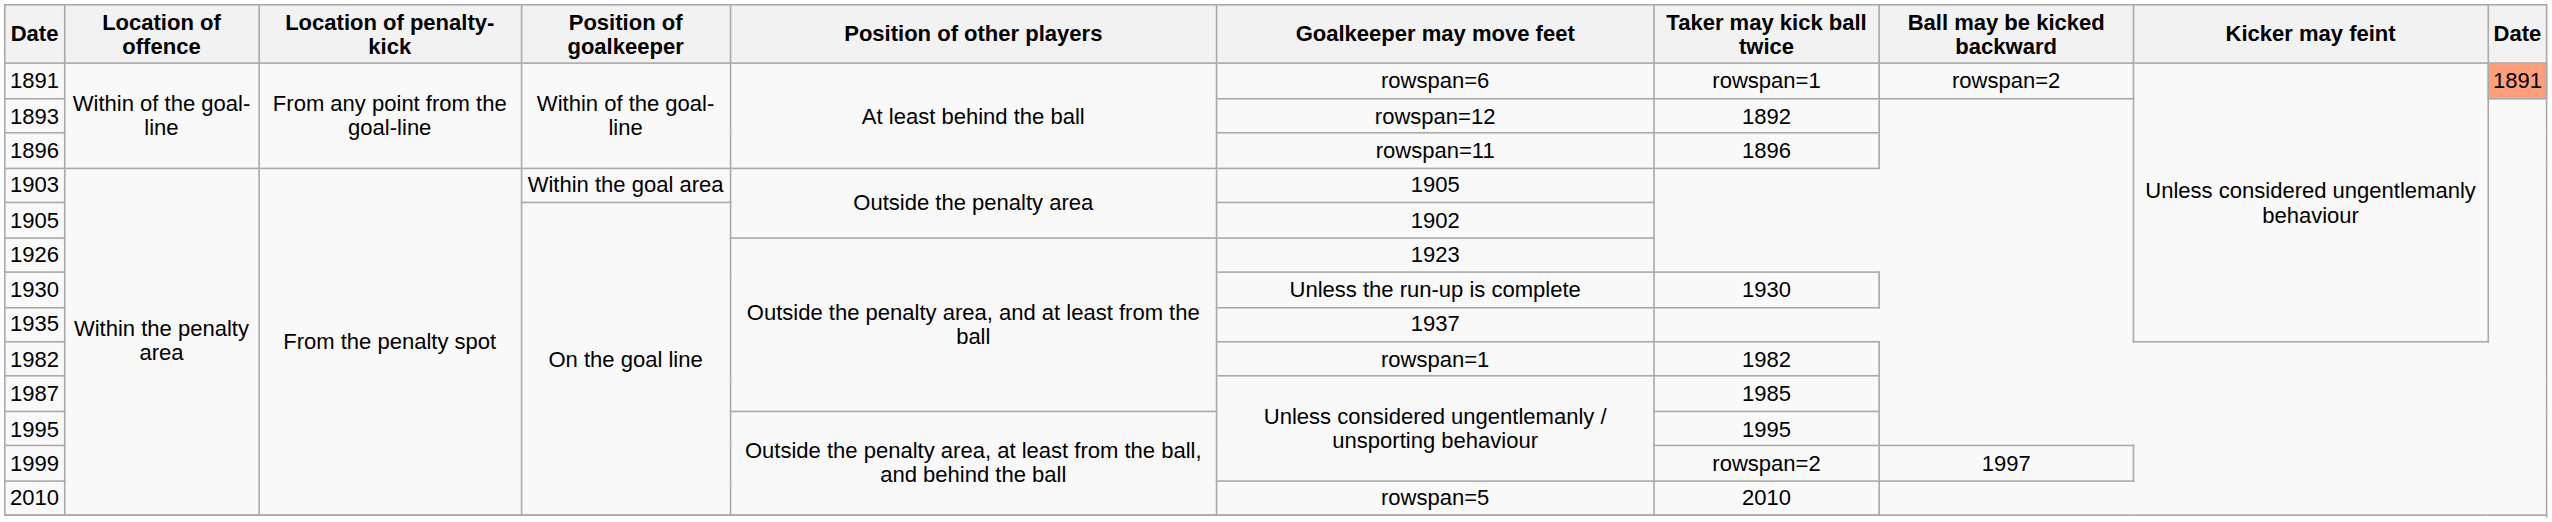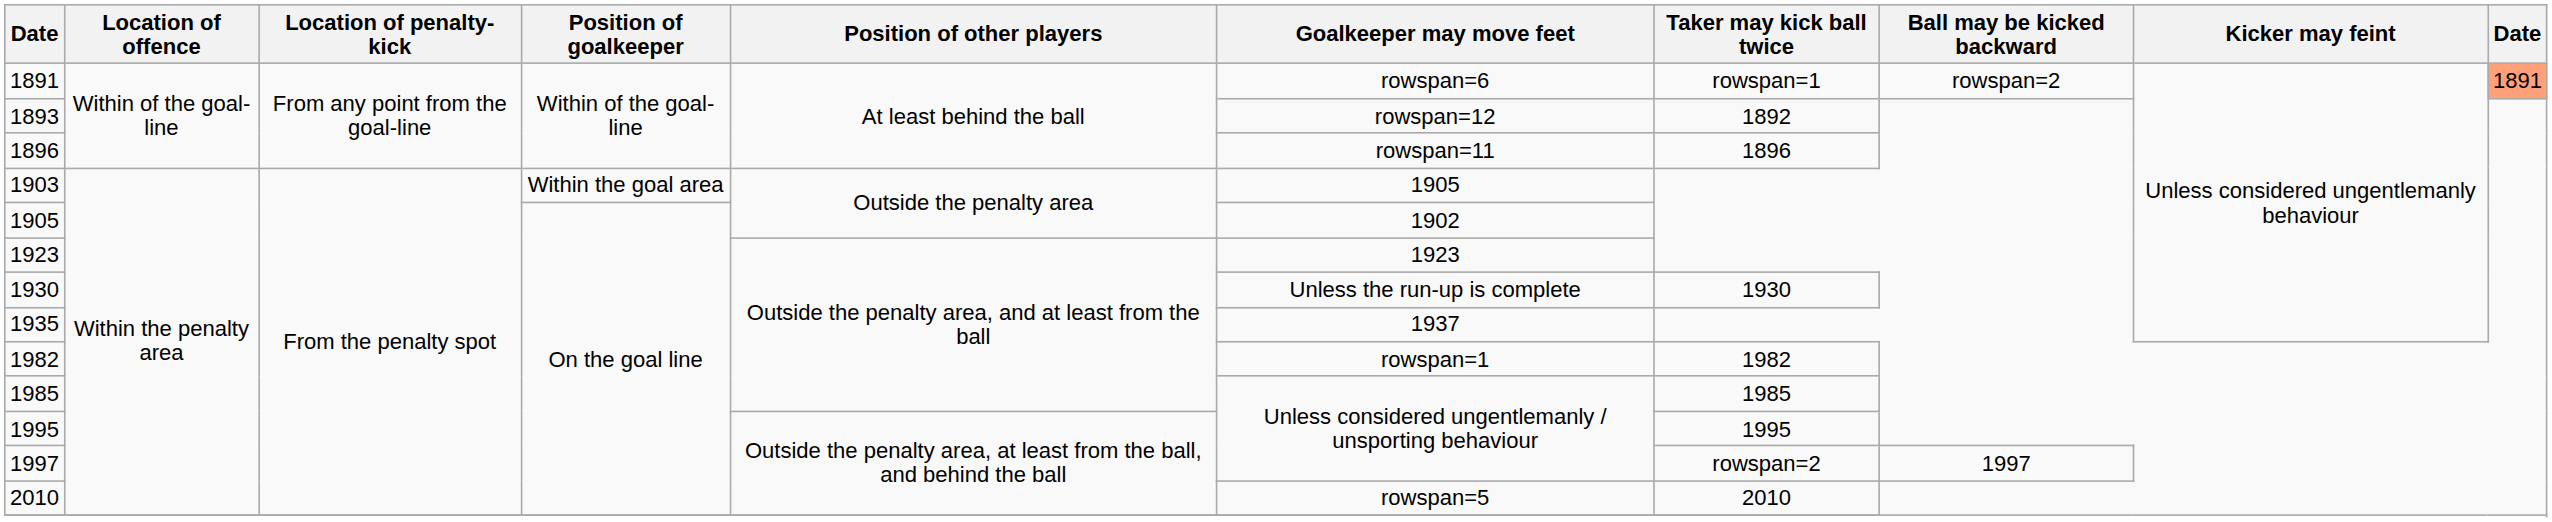(35, 254) 1926 -> (35, 254) 1923
(35, 393) 1987 -> (35, 393) 1985
(35, 463) 1999 -> (35, 463) 1997
